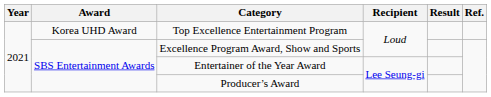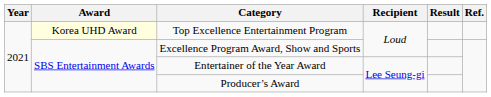(94, 30) no background -> (94, 30) lightyellow background
